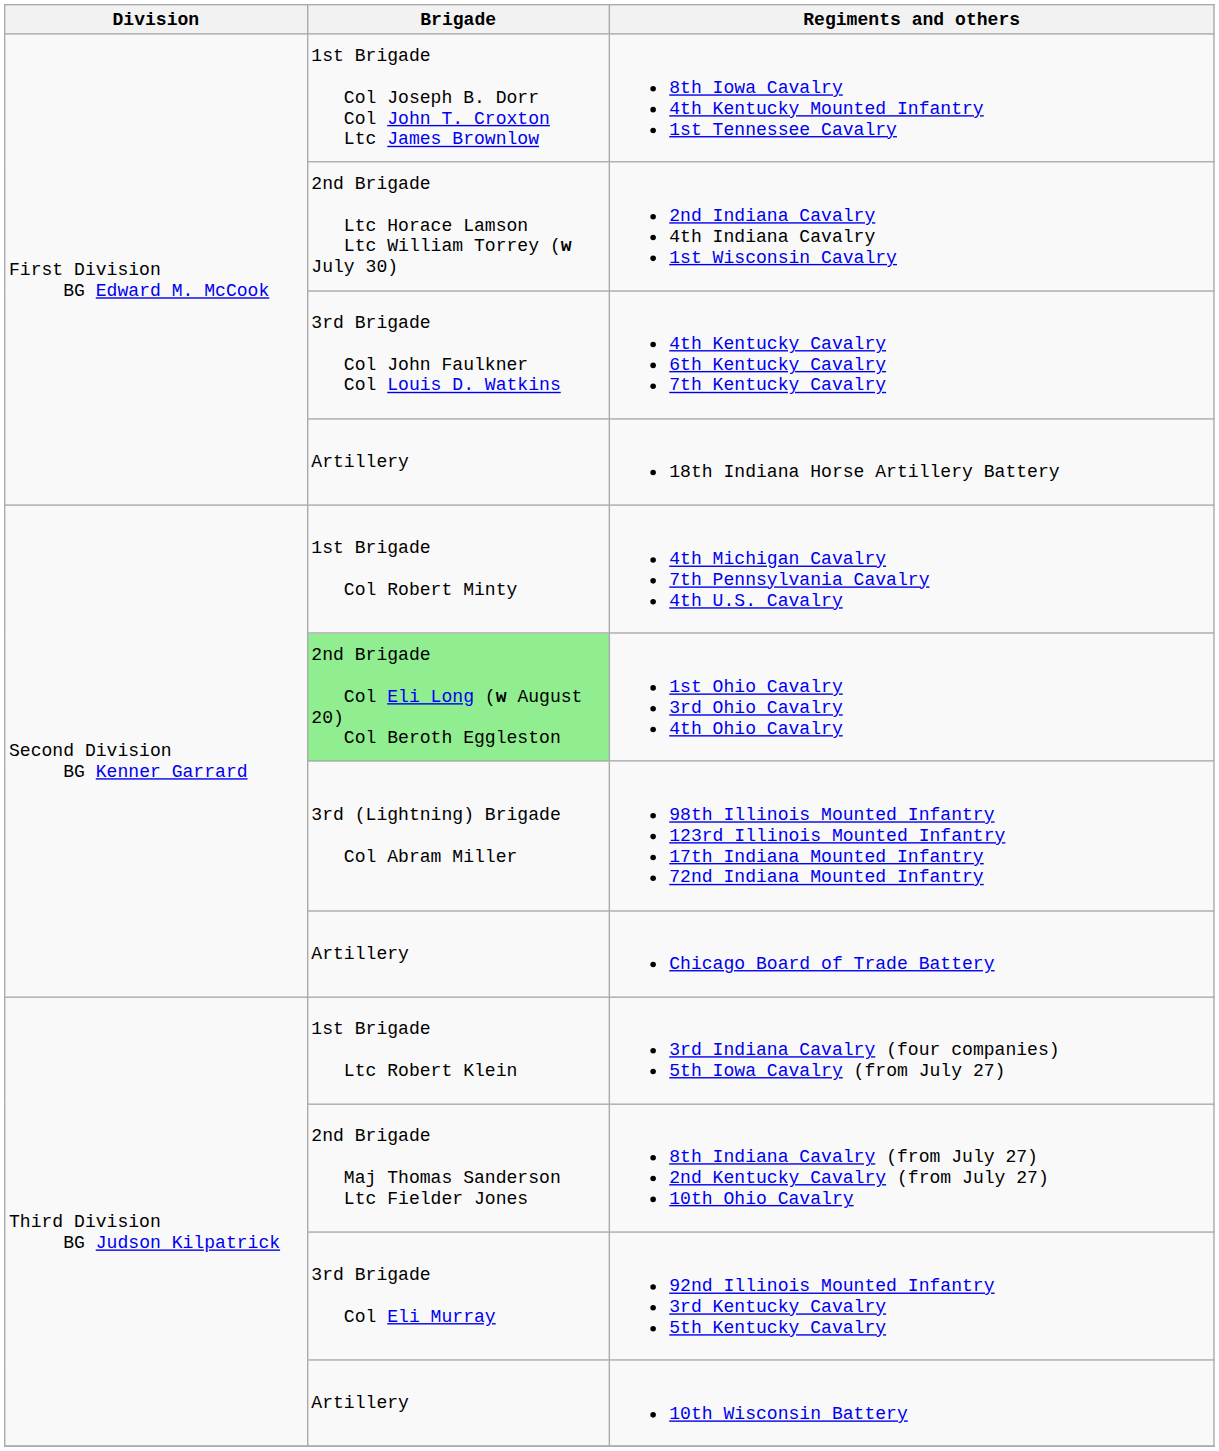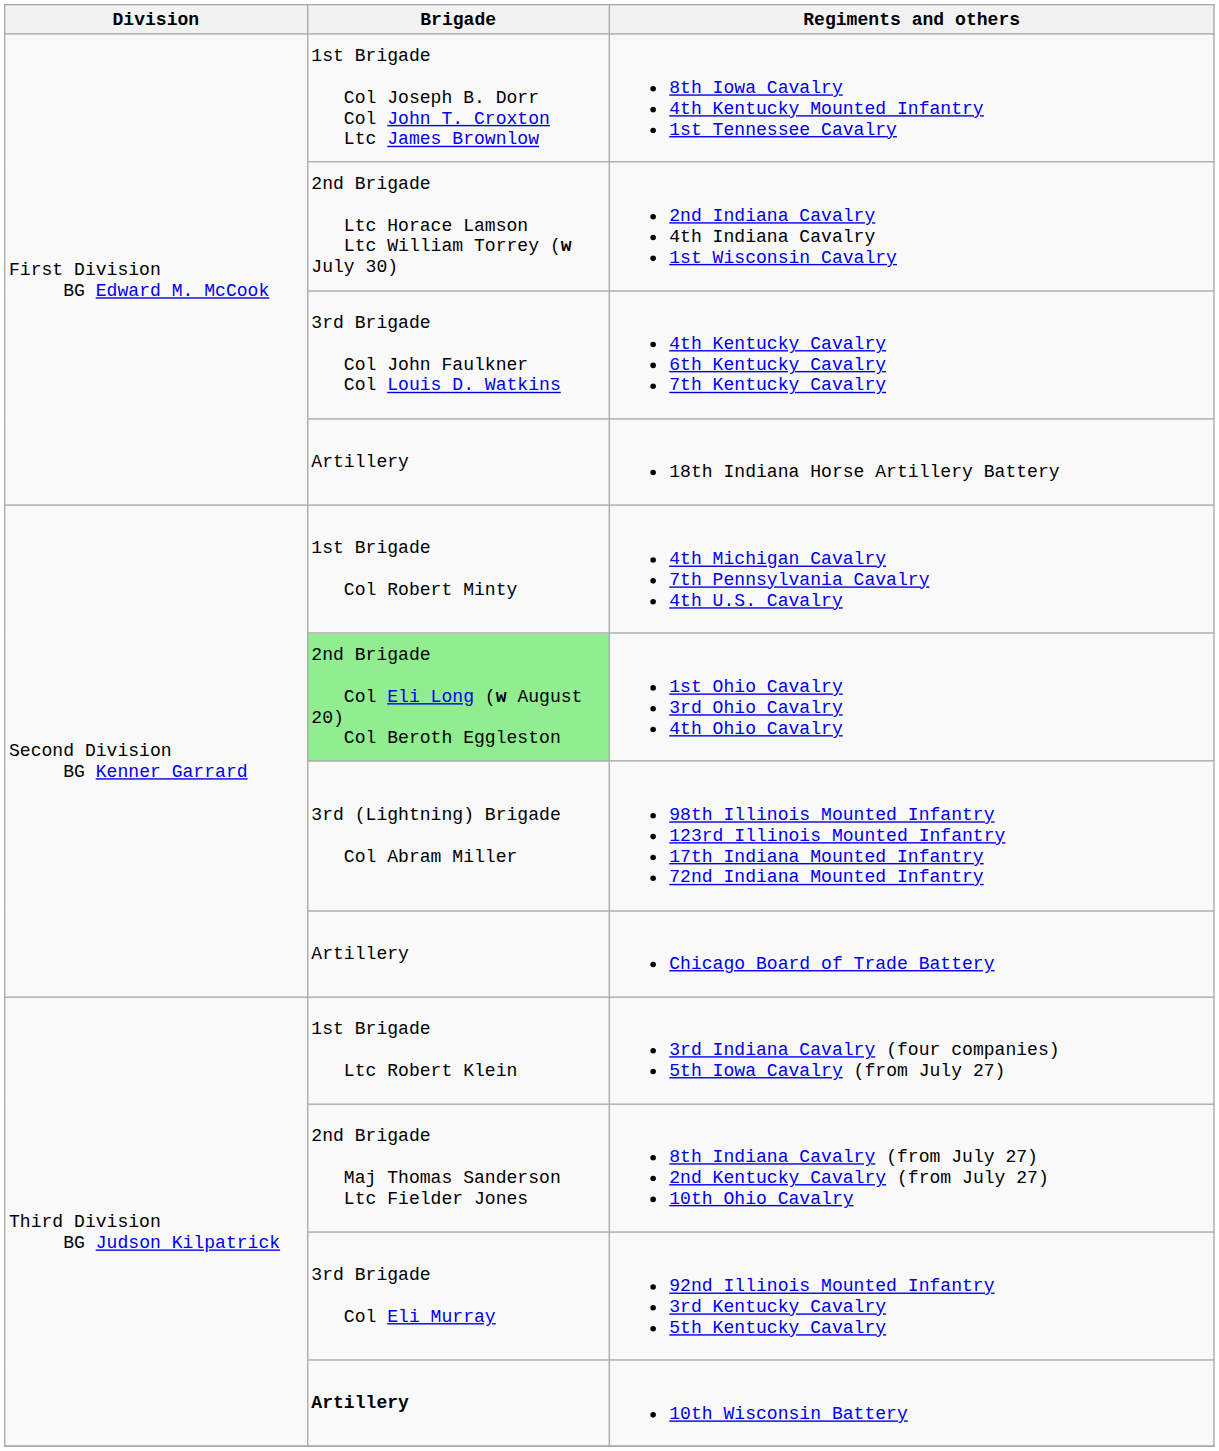(360, 1404) normal -> (360, 1404) bold
